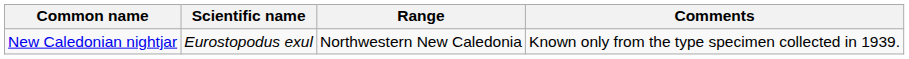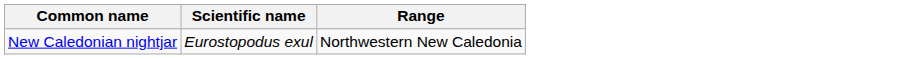- column: (715, 16)
